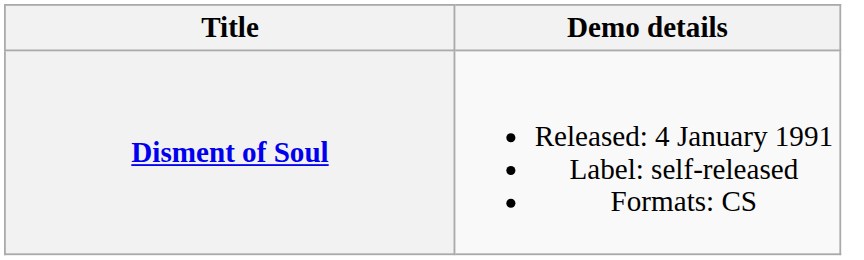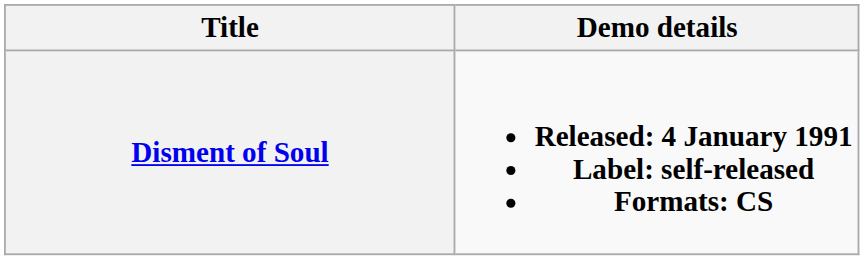(647, 169) normal -> (657, 169) bold
